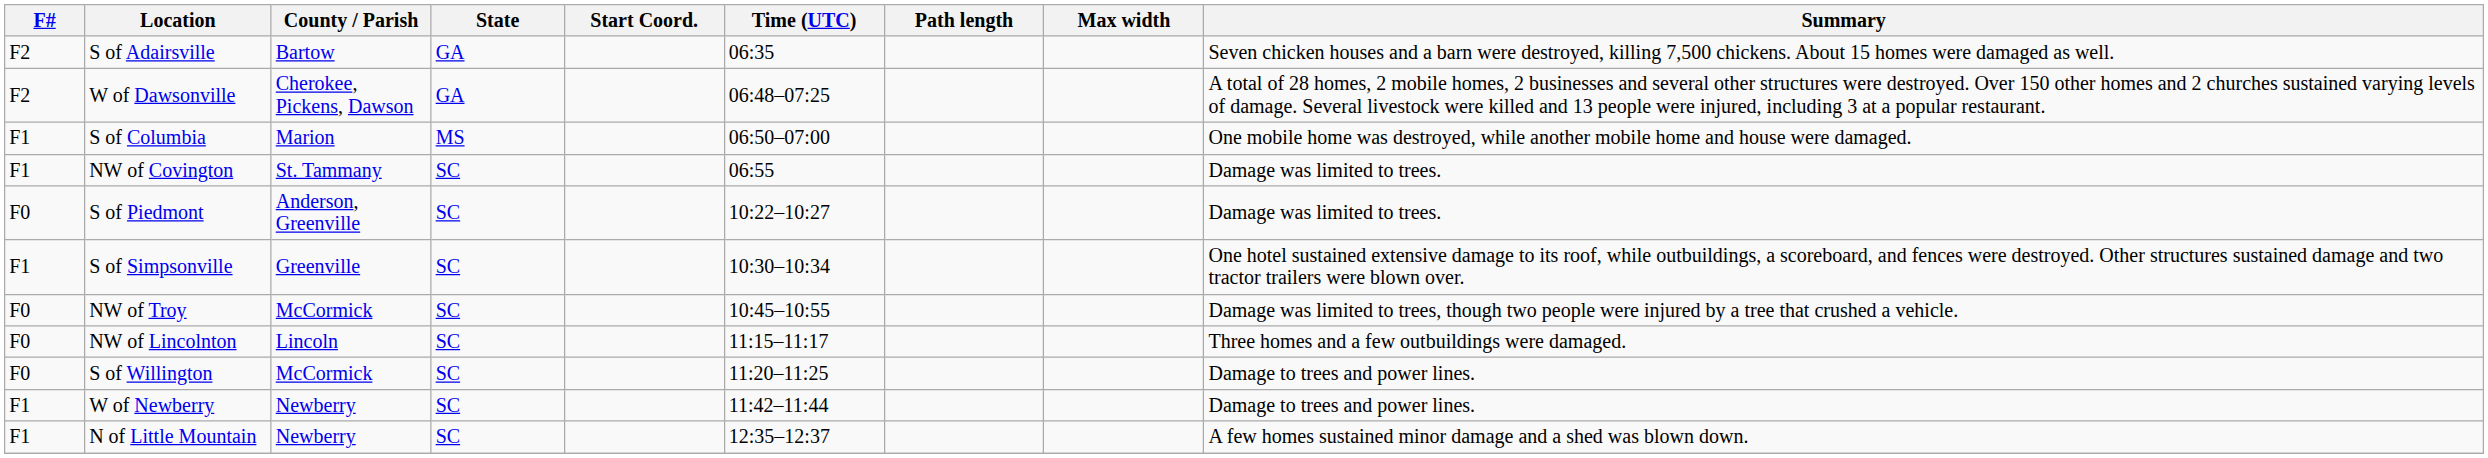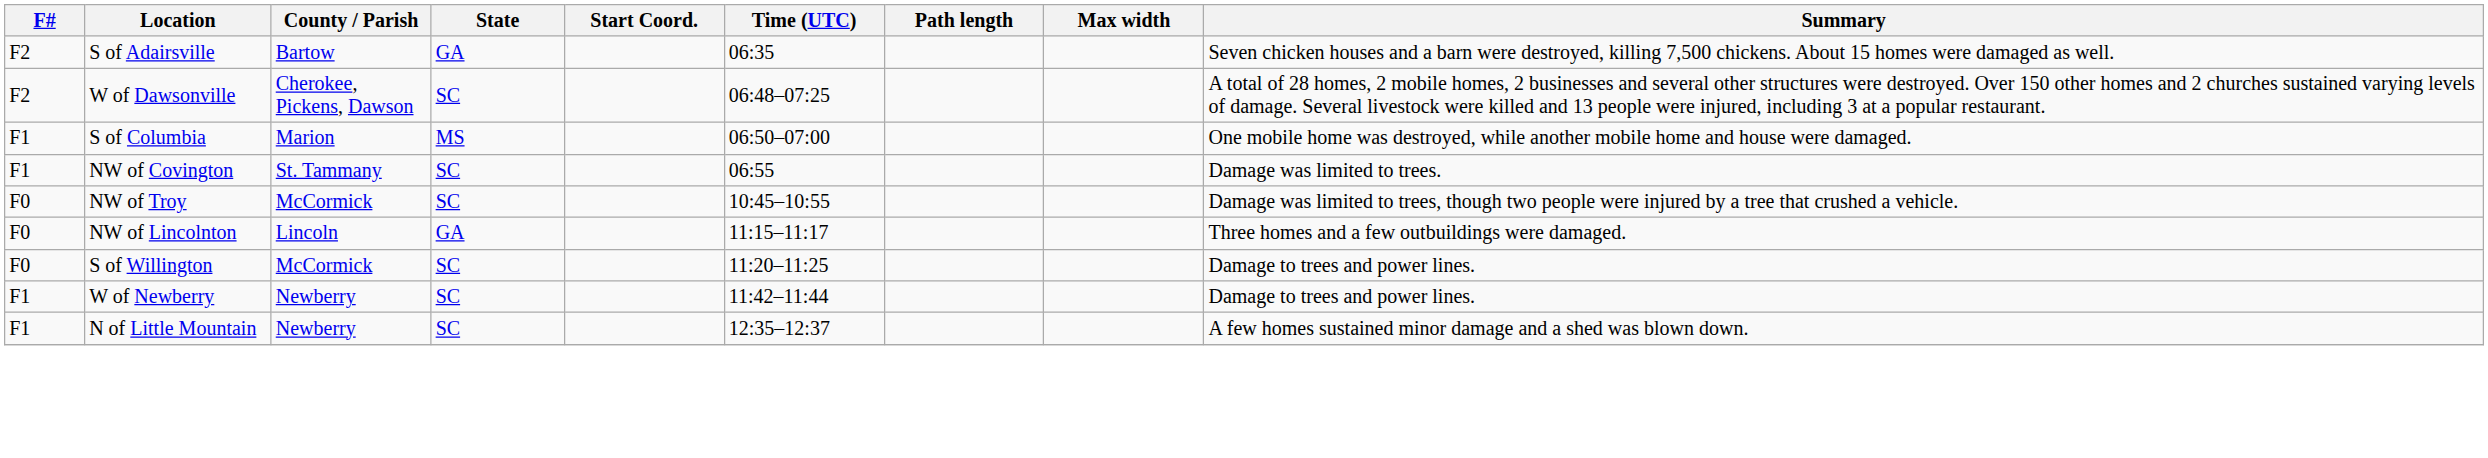(450, 95) GA -> (448, 95) SC
- row: (146, 212)
- row: (161, 266)
(448, 341) SC -> (450, 233) GA
